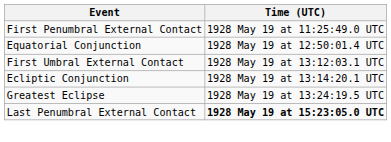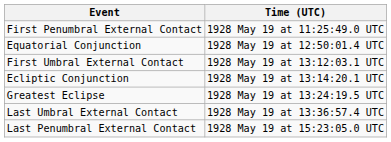+ row: (92, 112)
(296, 112) bold -> (296, 128) normal
